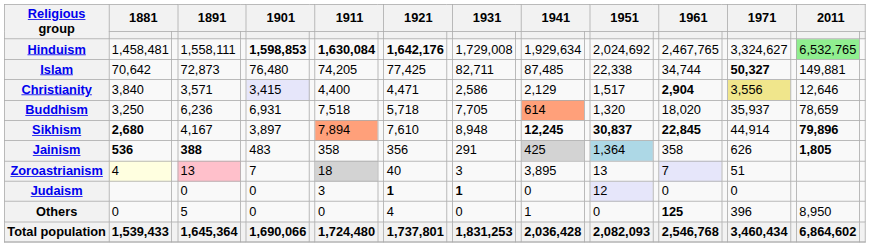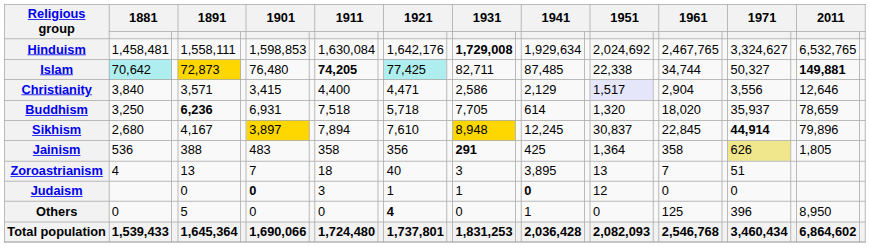(278, 49) bold -> (278, 49) normal
(347, 49) bold -> (347, 49) normal
(415, 49) bold -> (415, 49) normal
(484, 49) normal -> (484, 49) bold
(828, 49) lightgreen background -> (828, 49) no background
(131, 69) no background -> (131, 69) paleturquoise background
(200, 69) no background -> (200, 69) gold background
(338, 69) normal -> (338, 69) bold
(406, 69) no background -> (406, 69) paleturquoise background
(750, 69) bold -> (750, 69) normal
(822, 69) normal -> (822, 69) bold
(265, 89) lavender background -> (265, 89) no background
(609, 89) no background -> (609, 89) lavender background
(678, 89) bold -> (678, 89) normal
(747, 89) khaki background -> (747, 89) no background
(197, 110) normal -> (197, 110) bold
(535, 110) lightsalmon background -> (535, 110) no background
(128, 130) bold -> (128, 130) normal
(265, 130) no background -> (265, 130) gold background
(334, 130) lightsalmon background -> (334, 130) no background
(472, 130) no background -> (472, 130) gold background
(544, 130) bold -> (544, 130) normal
(613, 130) bold -> (613, 130) normal
(681, 130) bold -> (681, 130) normal
(750, 130) normal -> (750, 130) bold
(819, 130) bold -> (819, 130) normal
(123, 150) bold -> (123, 150) normal
(191, 150) bold -> (191, 150) normal
(466, 150) normal -> (466, 150) bold
(535, 150) lightgrey background -> (535, 150) no background
(609, 150) lightblue background -> (609, 150) no background
(741, 150) no background -> (741, 150) khaki background
(815, 150) bold -> (815, 150) normal
(115, 171) lightyellow background -> (115, 171) no background
(188, 171) pink background -> (188, 171) no background
(325, 171) lightgrey background -> (325, 171) no background
(665, 171) lavender background -> (665, 171) no background
(253, 191) normal -> (253, 191) bold
(390, 191) bold -> (390, 191) normal
(459, 191) bold -> (459, 191) normal
(528, 191) normal -> (528, 191) bold
(600, 191) lavender background -> (600, 191) no background
(390, 211) normal -> (390, 211) bold
(673, 211) bold -> (673, 211) normal
